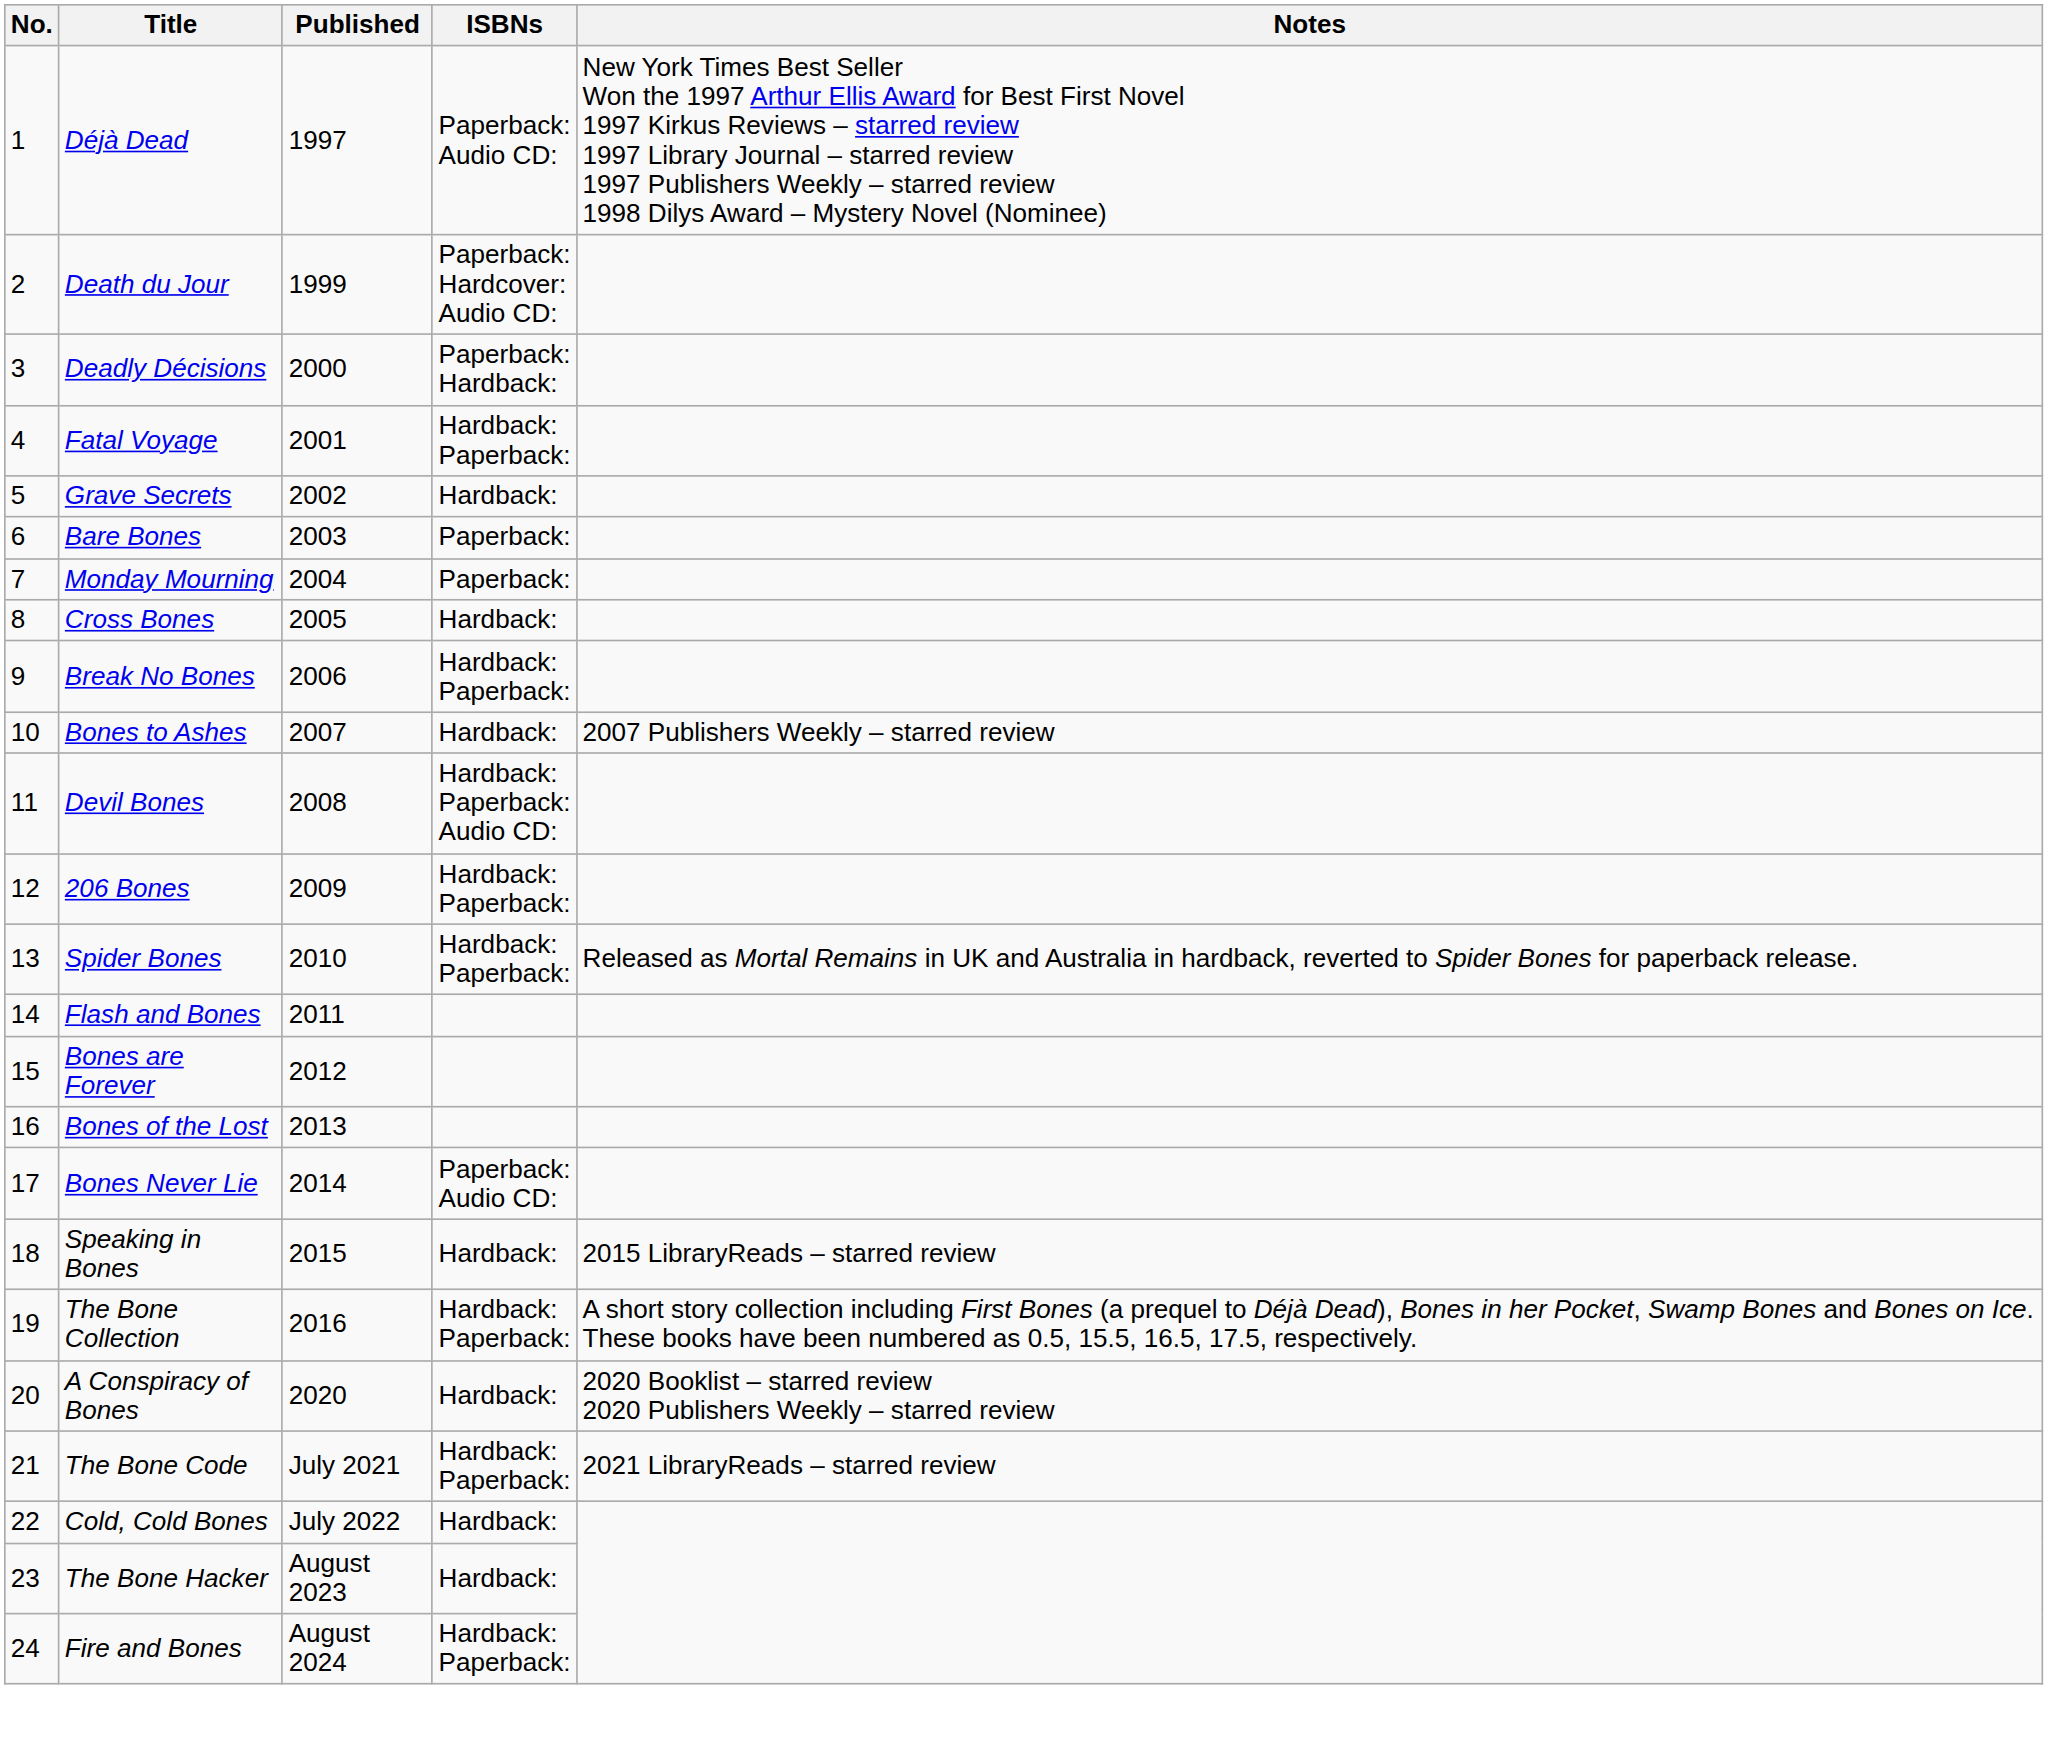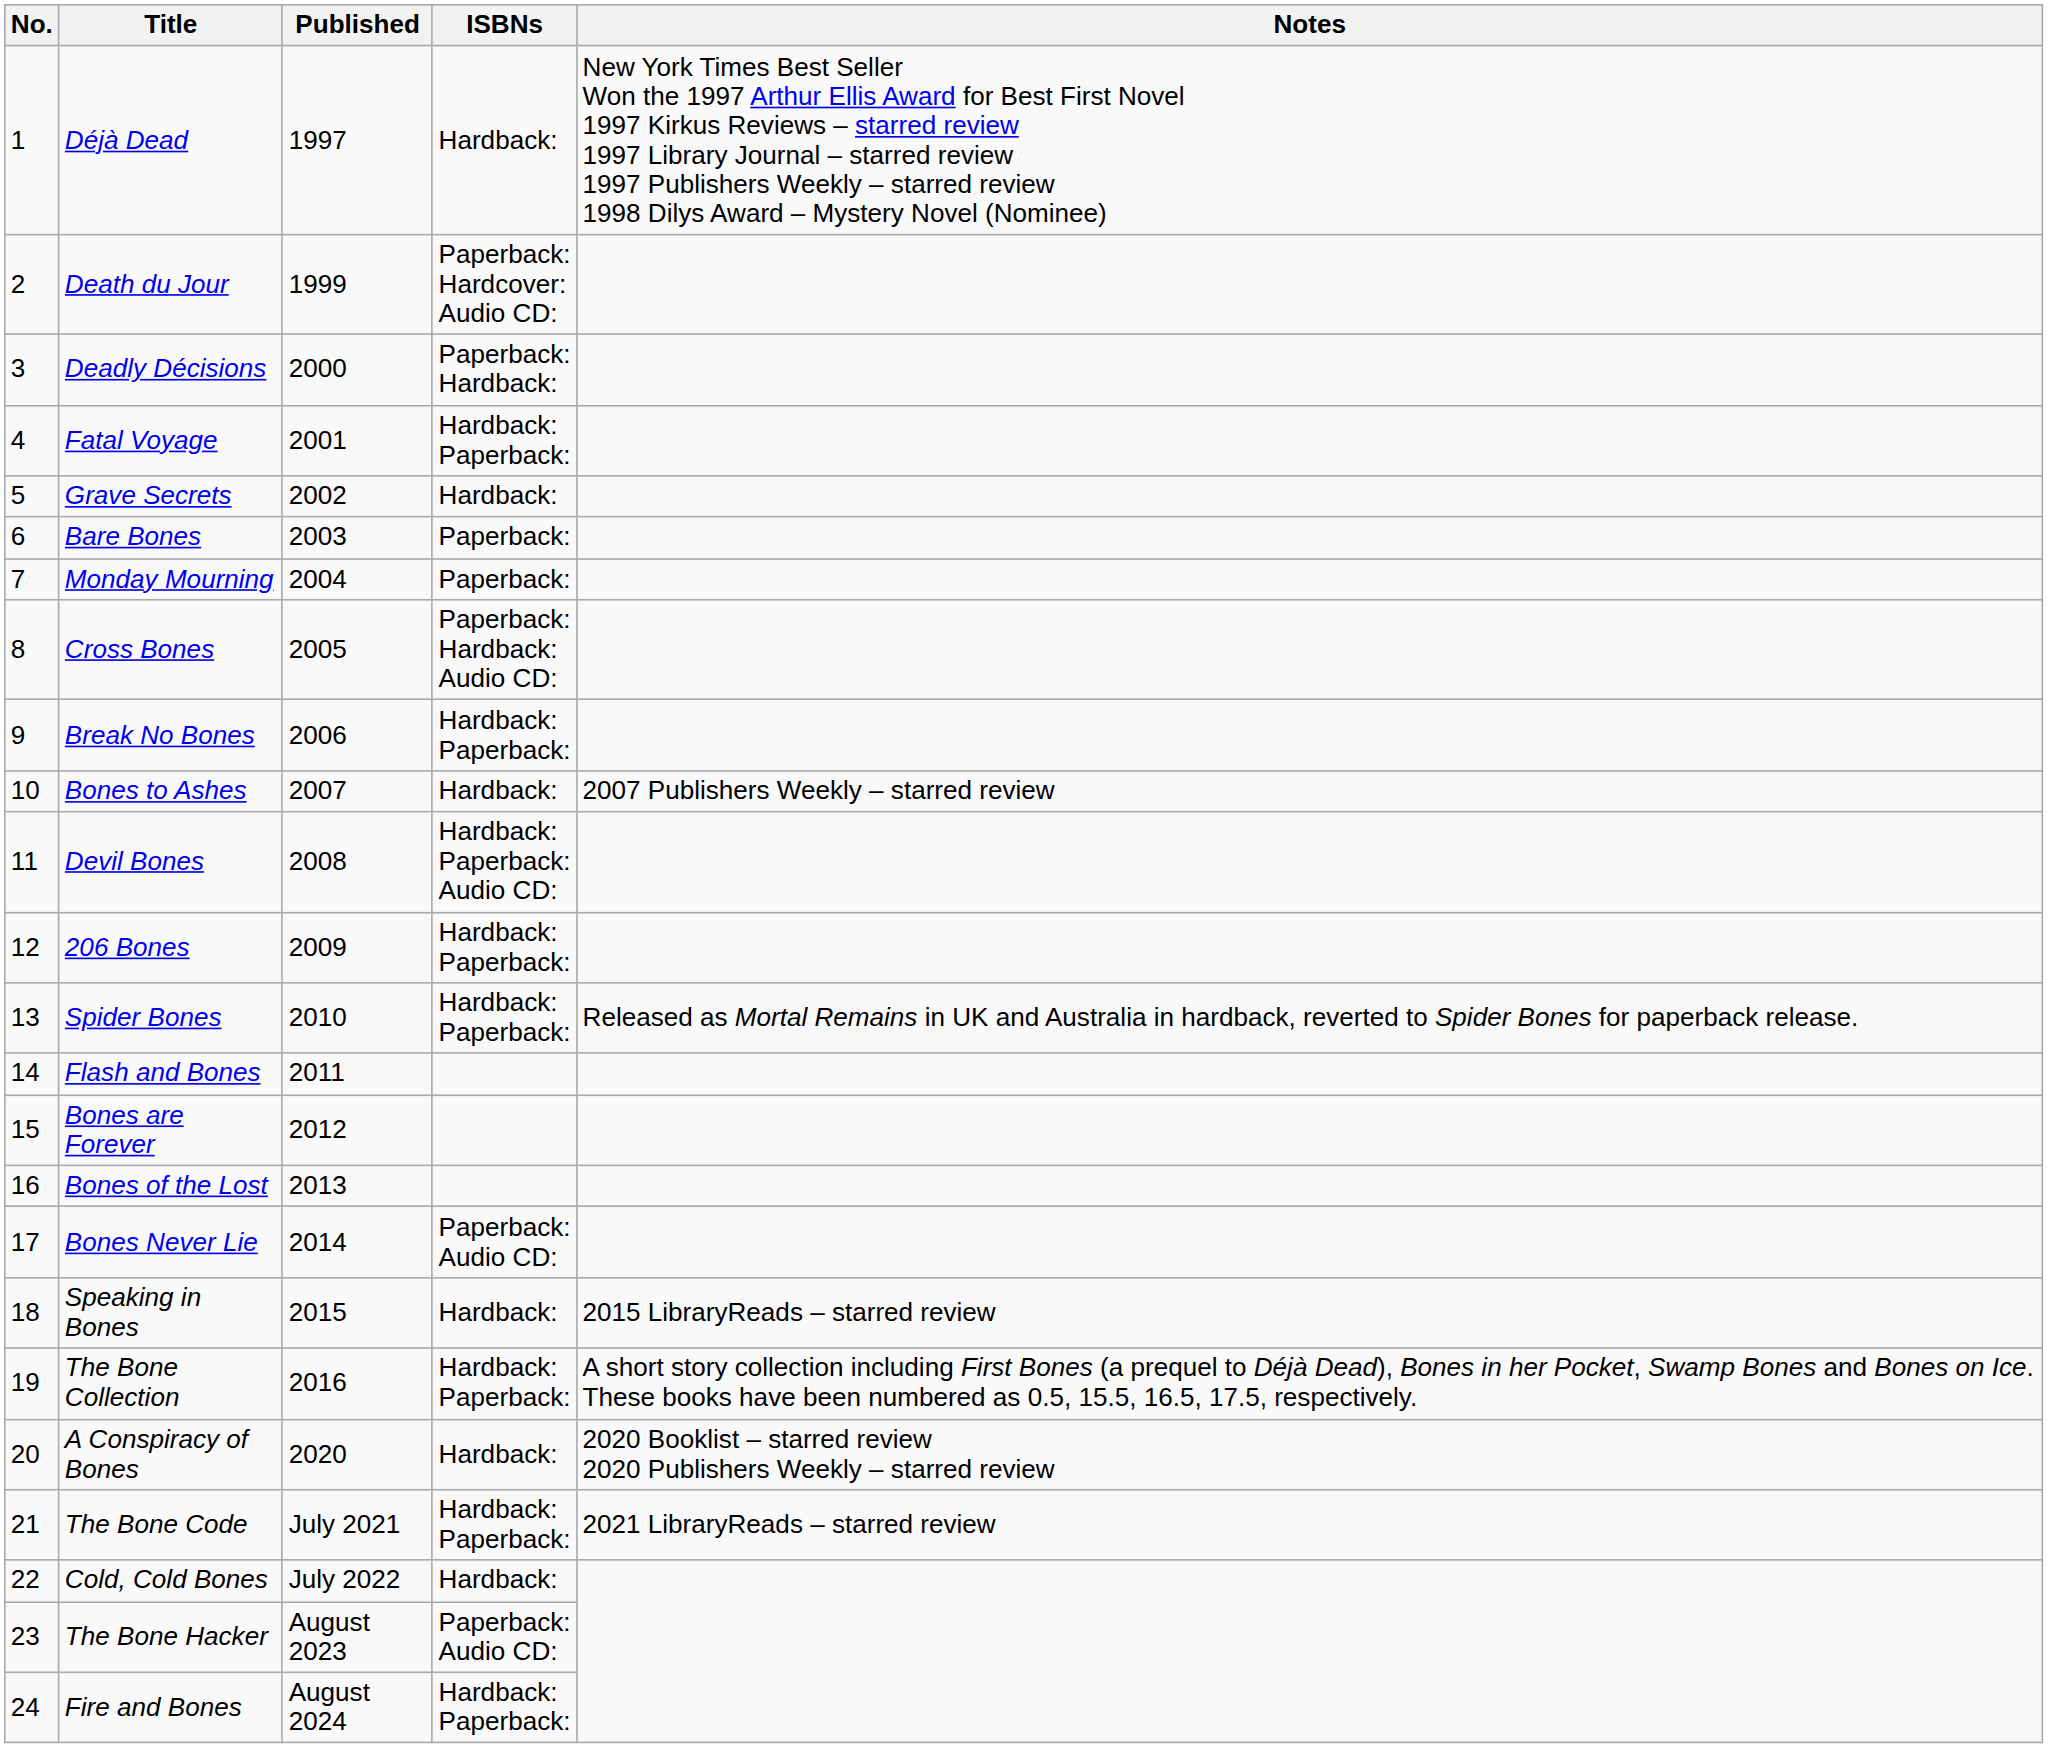(505, 139) Paperback: Audio CD: -> (498, 139) Hardback:
(498, 620) Hardback: -> (505, 649) Paperback: Hardback: Audio CD:
(498, 1577) Hardback: -> (505, 1636) Paperback: Audio CD:
